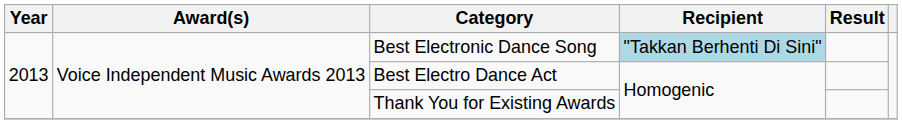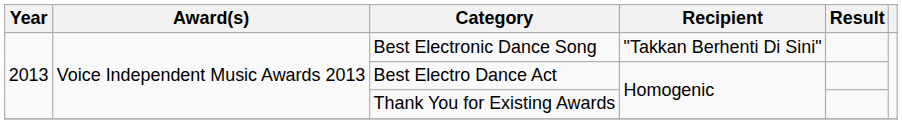(723, 47) lightblue background -> (723, 47) no background
